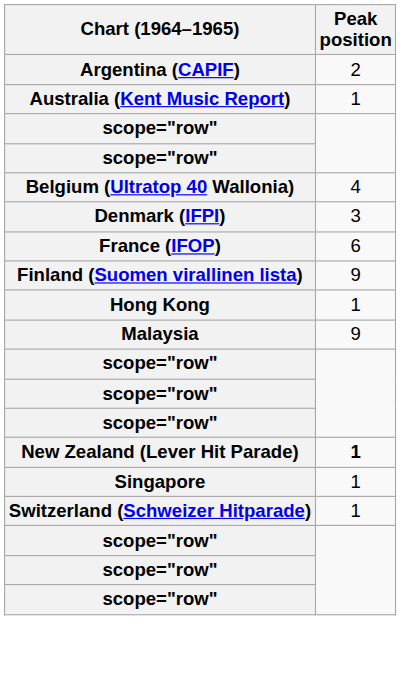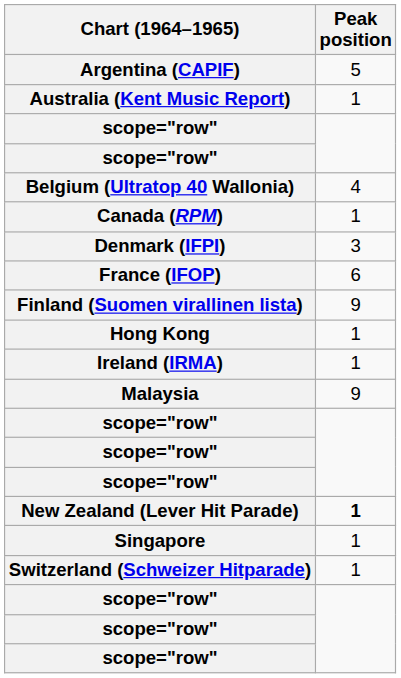(356, 69) 2 -> (356, 69) 5
+ row: (160, 216)
+ row: (160, 363)
